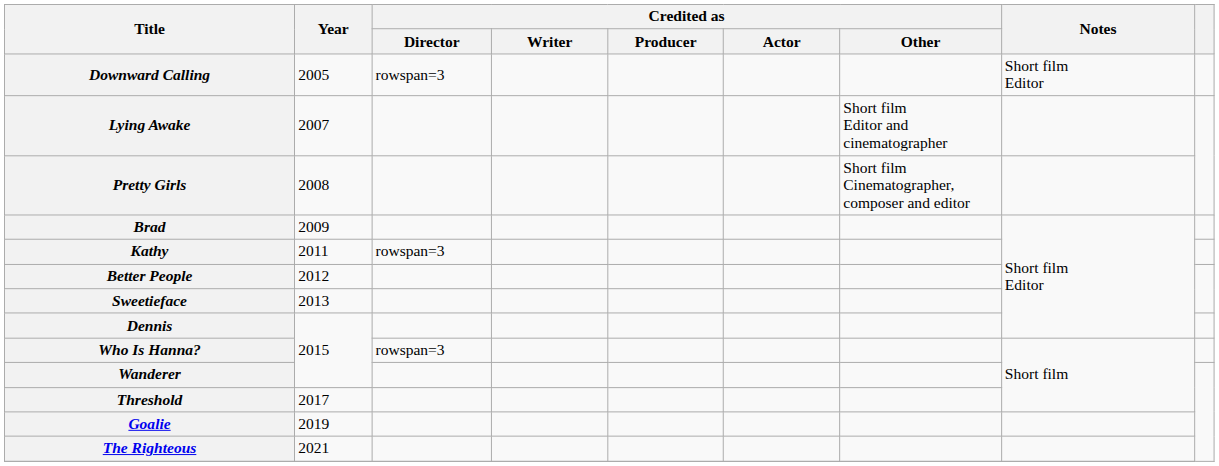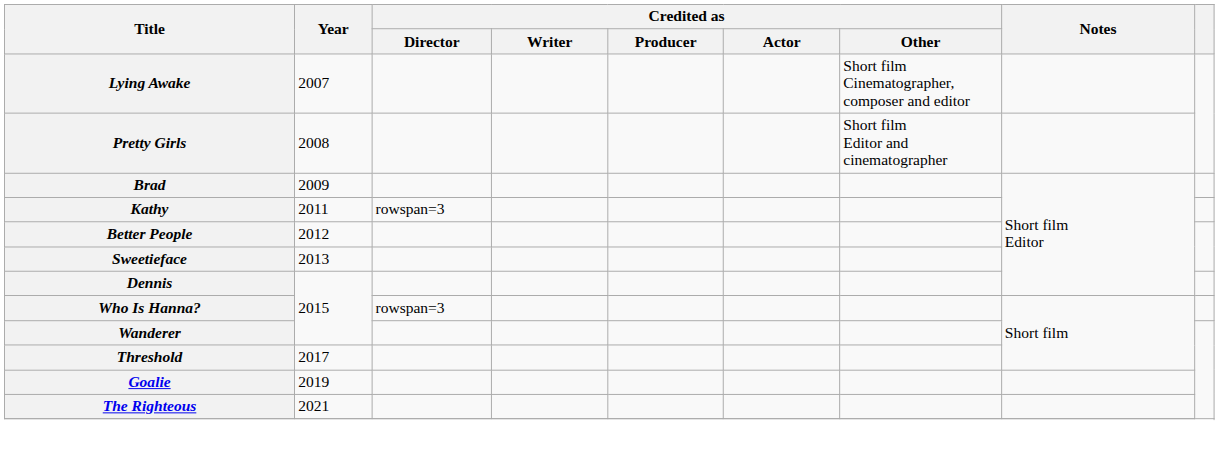- row: (150, 74)
(895, 125) Short film Editor and cinematographer -> (907, 83) Short film Cinematographer, composer and editor
(907, 185) Short film Cinematographer, composer and editor -> (895, 143) Short film Editor and cinematographer
